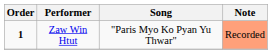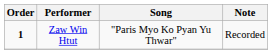(245, 35) lightsalmon background -> (245, 35) no background
